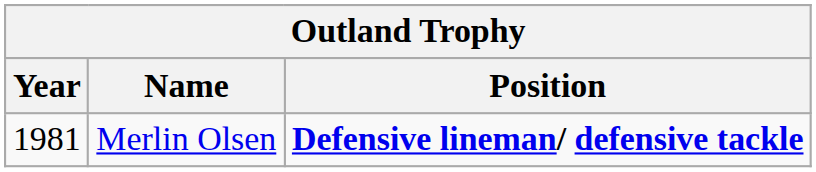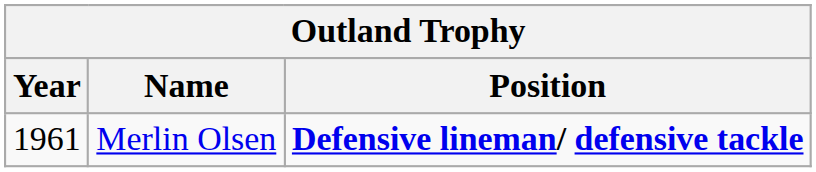(47, 138) 1981 -> (47, 138) 1961
